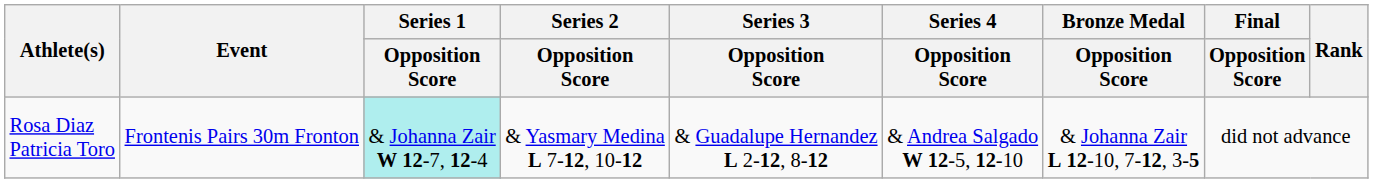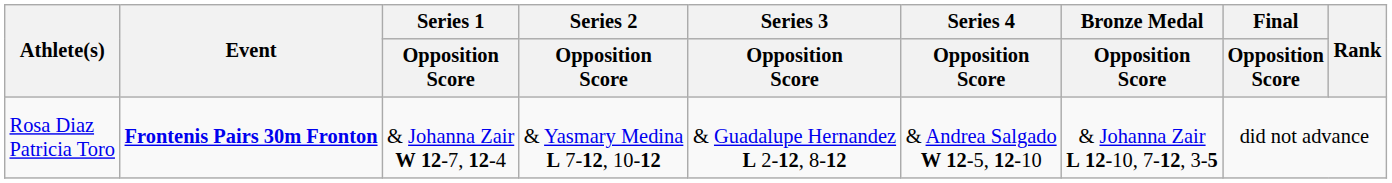(242, 137) normal -> (251, 137) bold
(432, 149) paleturquoise background -> (451, 149) no background
